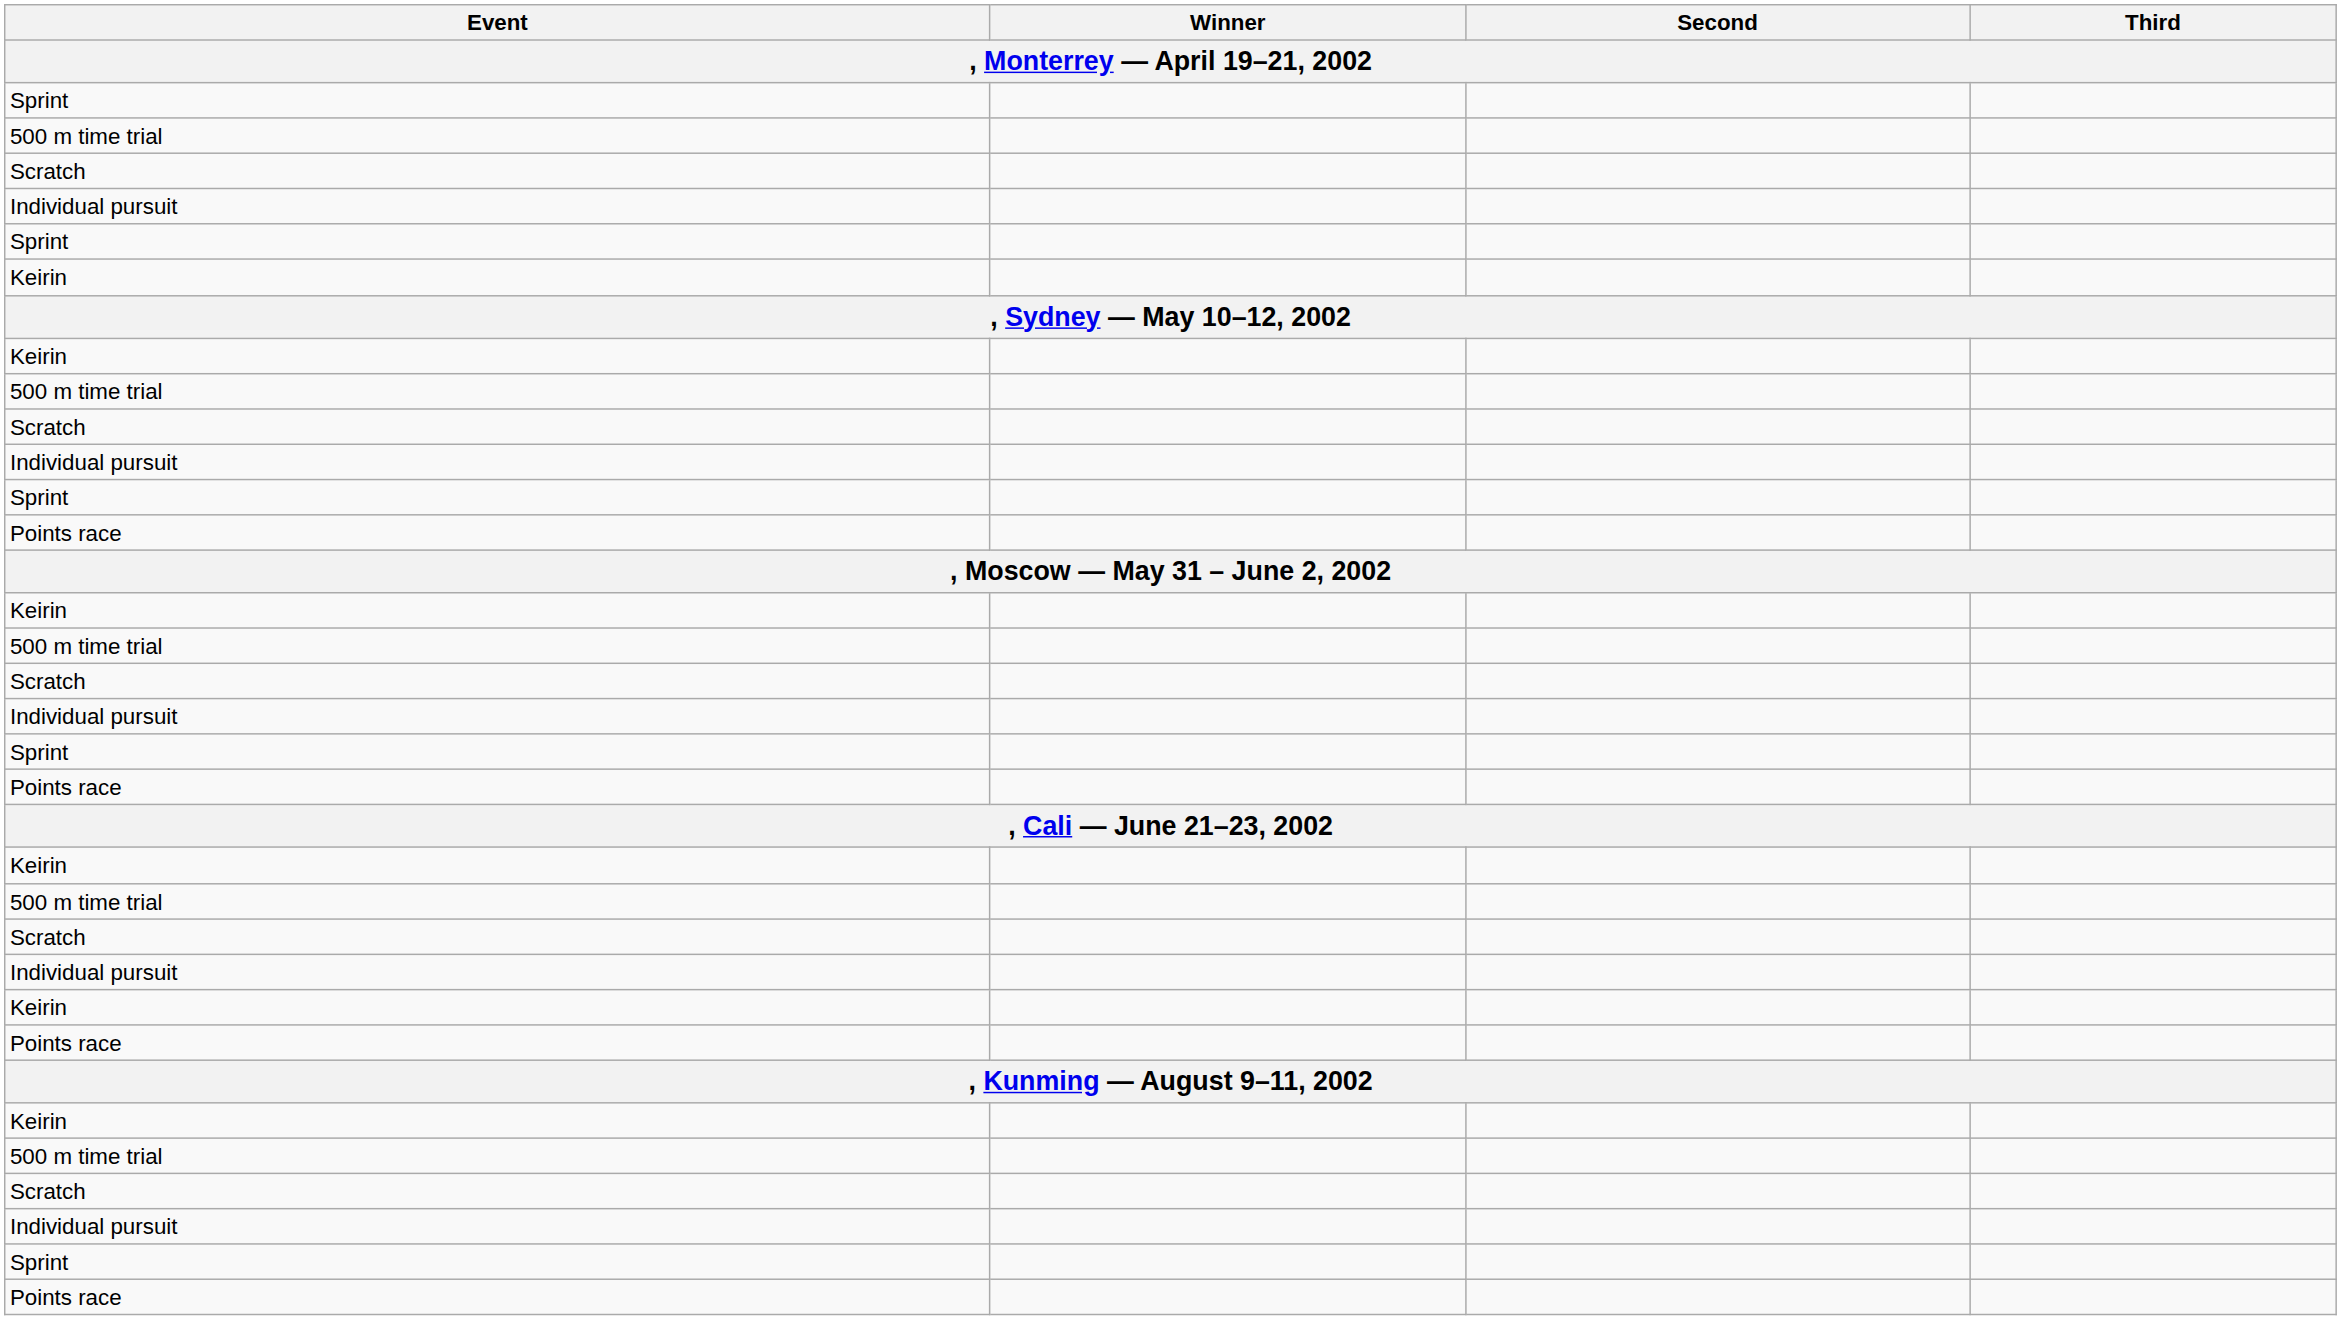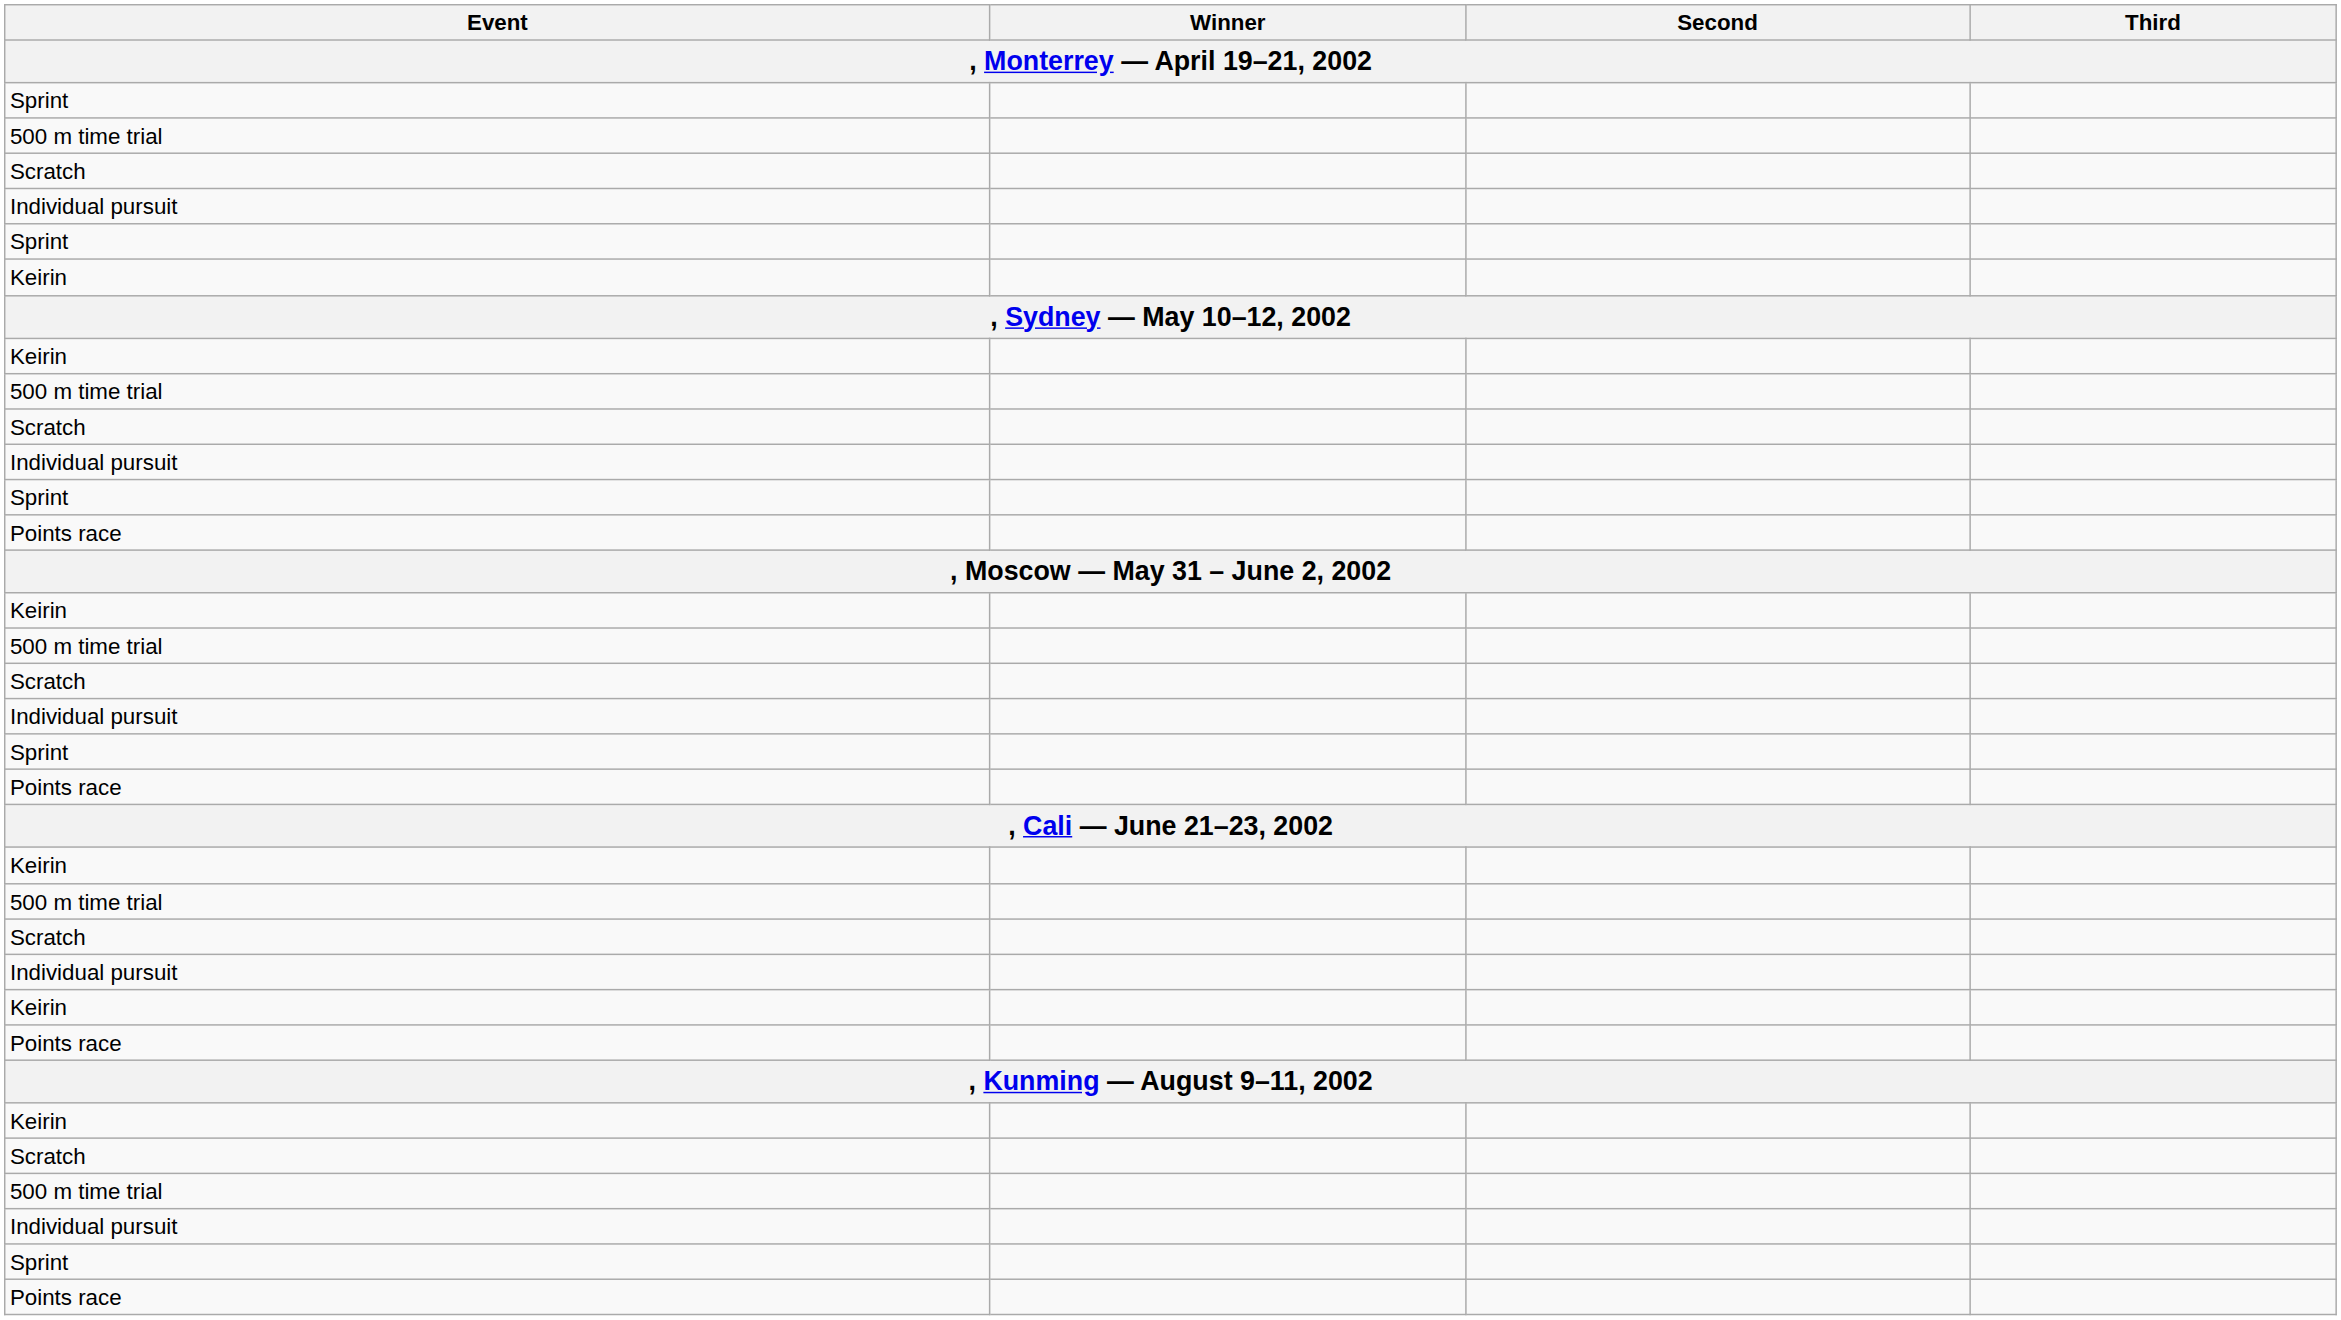(86, 1156) 500 m time trial -> (48, 1156) Scratch
(48, 1191) Scratch -> (86, 1191) 500 m time trial
